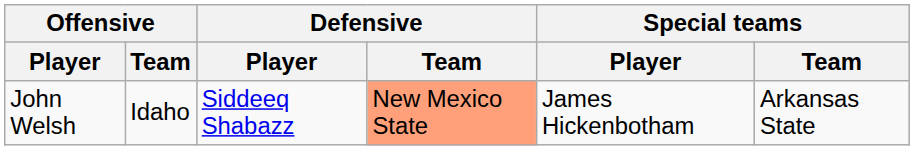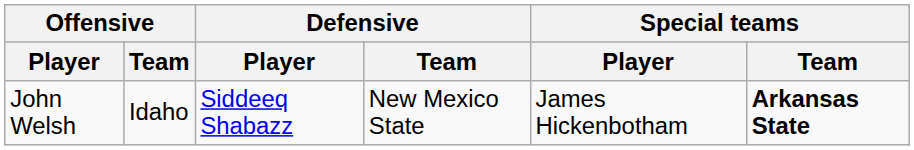(437, 112) lightsalmon background -> (434, 112) no background
(810, 112) normal -> (805, 112) bold
